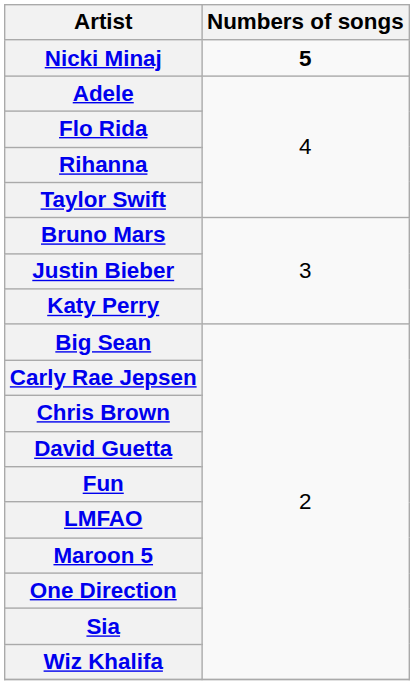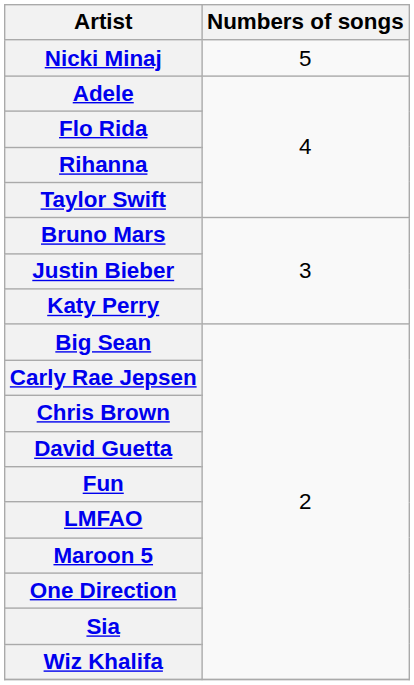(305, 57) bold -> (305, 57) normal
